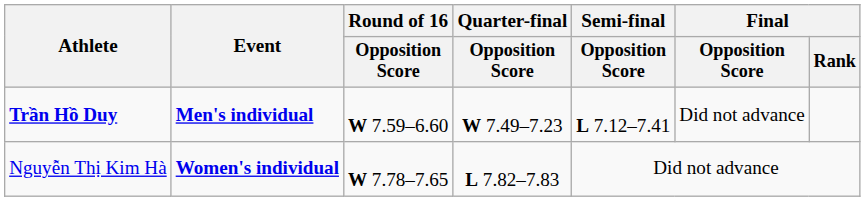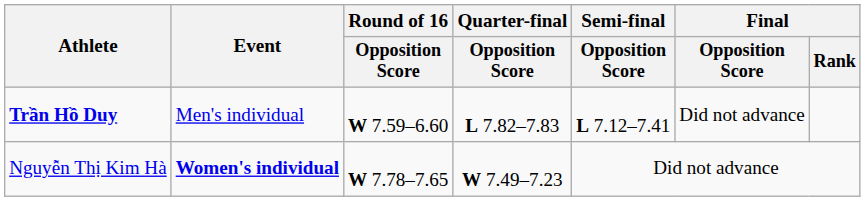(245, 114) bold -> (240, 114) normal
(512, 126) W 7.49–7.23 -> (512, 126) L 7.82–7.83
(512, 180) L 7.82–7.83 -> (512, 180) W 7.49–7.23
